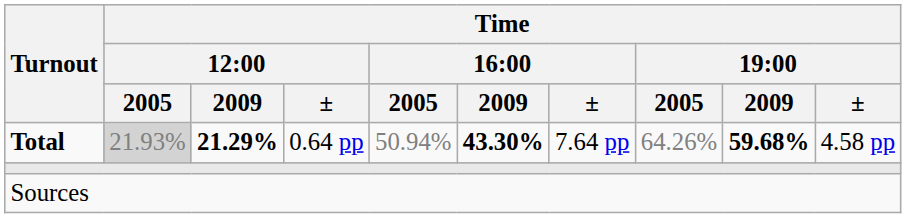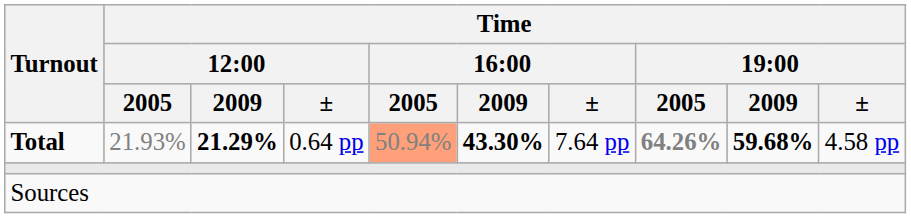(147, 142) lightgrey background -> (147, 142) no background
(413, 142) no background -> (413, 142) lightsalmon background
(679, 142) normal -> (681, 142) bold
